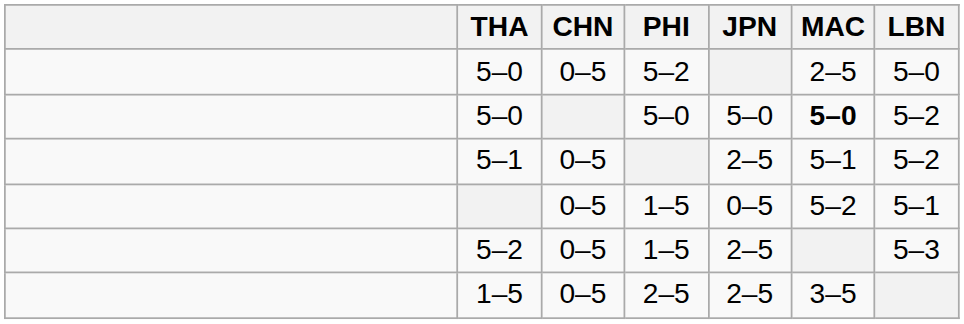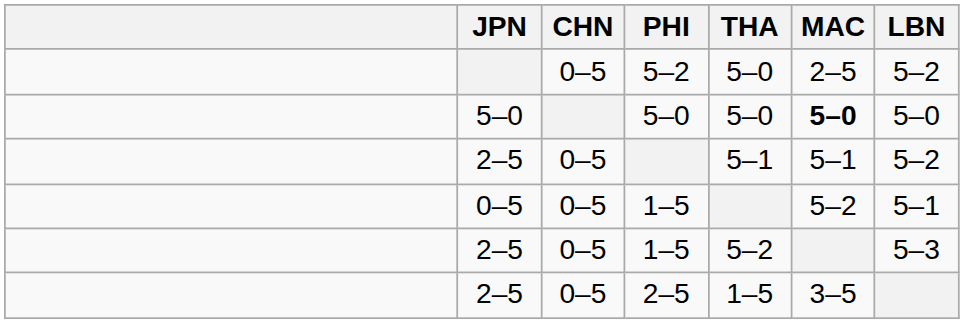columns swapped: (750, 26) <-> (500, 26)
(916, 71) 5–0 -> (916, 71) 5–2
(916, 116) 5–2 -> (916, 116) 5–0
